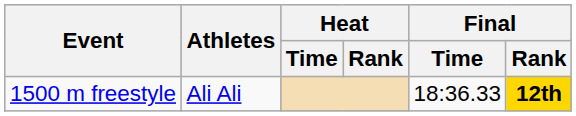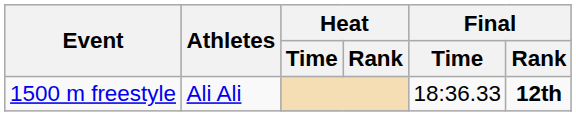(539, 94) gold background -> (539, 94) no background
